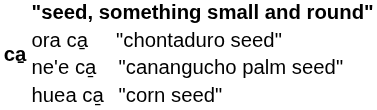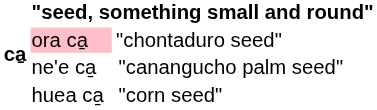(60, 40) no background -> (60, 40) pink background
